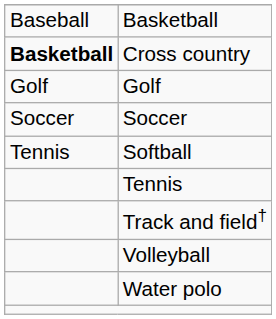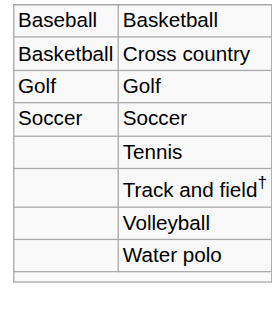(62, 53) bold -> (66, 53) normal
- row: (157, 151)
